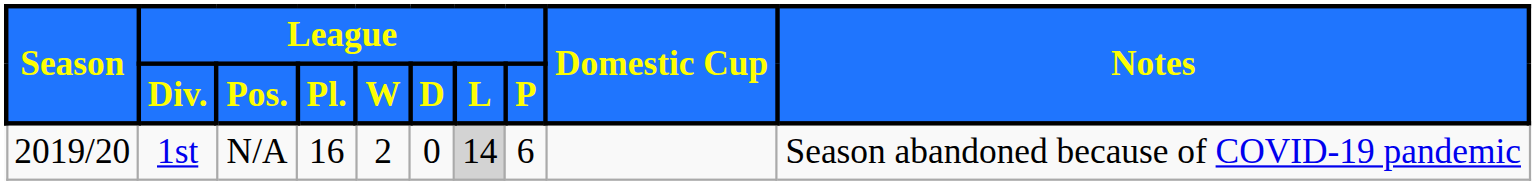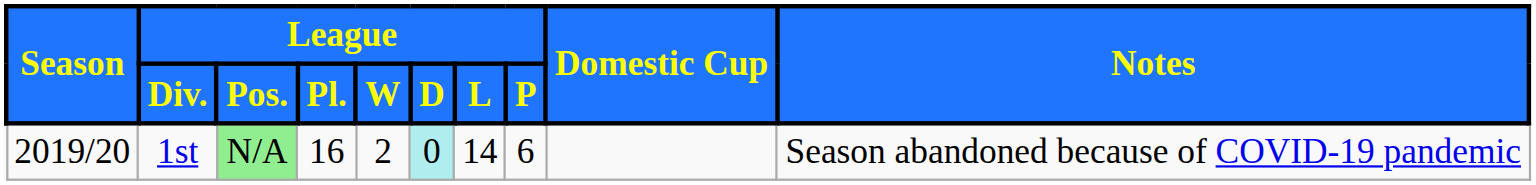(257, 151) no background -> (257, 151) lightgreen background
(432, 151) no background -> (432, 151) paleturquoise background
(480, 151) lightgrey background -> (480, 151) no background
